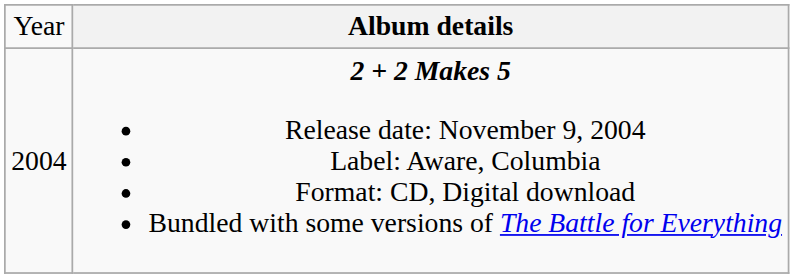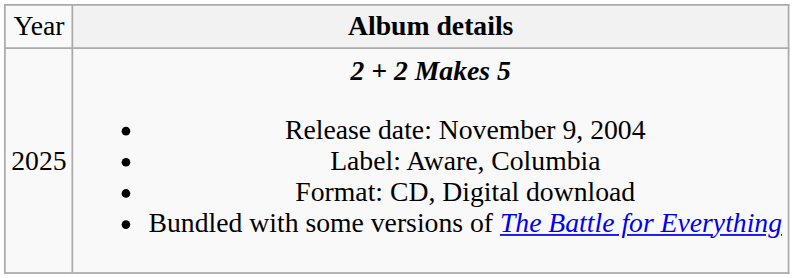(39, 160) 2004 -> (39, 160) 2025
